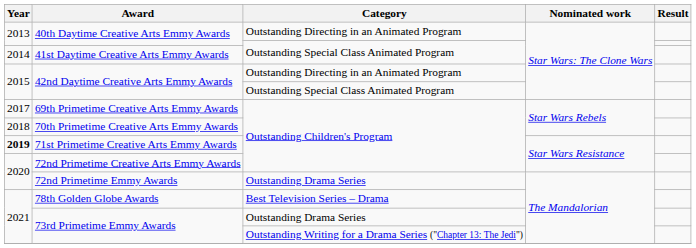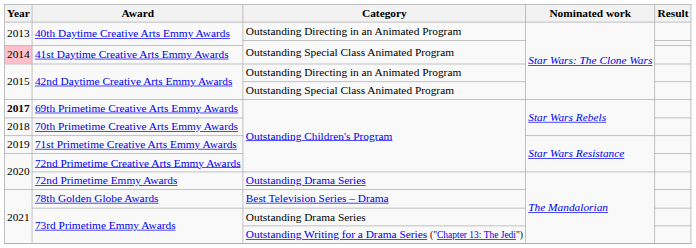(18, 54) no background -> (18, 54) pink background
(18, 108) normal -> (18, 108) bold
(18, 144) bold -> (18, 144) normal
